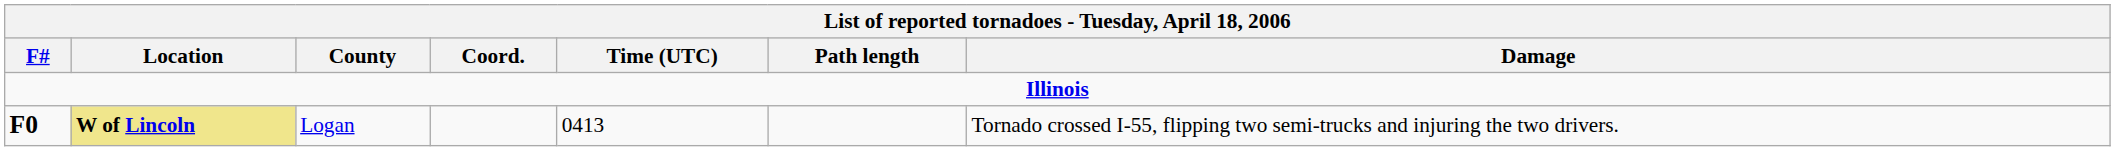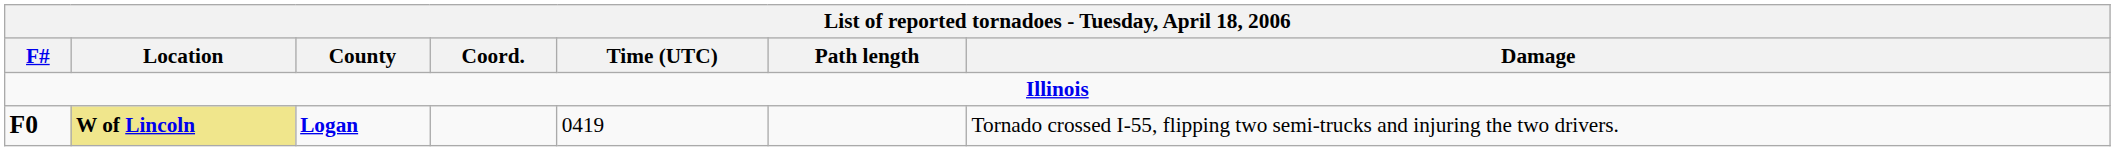(327, 125) normal -> (329, 125) bold
(583, 125) 0413 -> (583, 125) 0419
